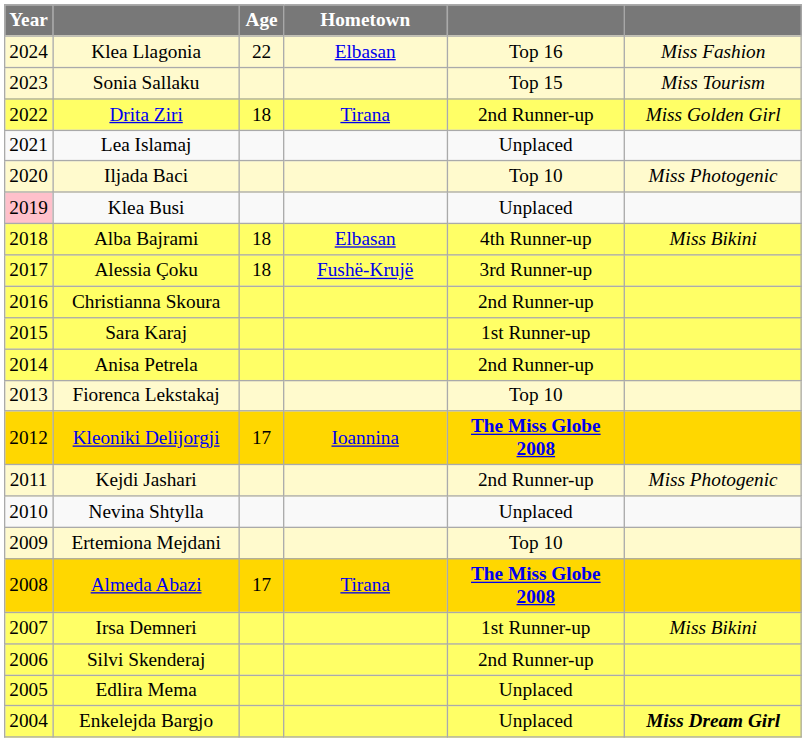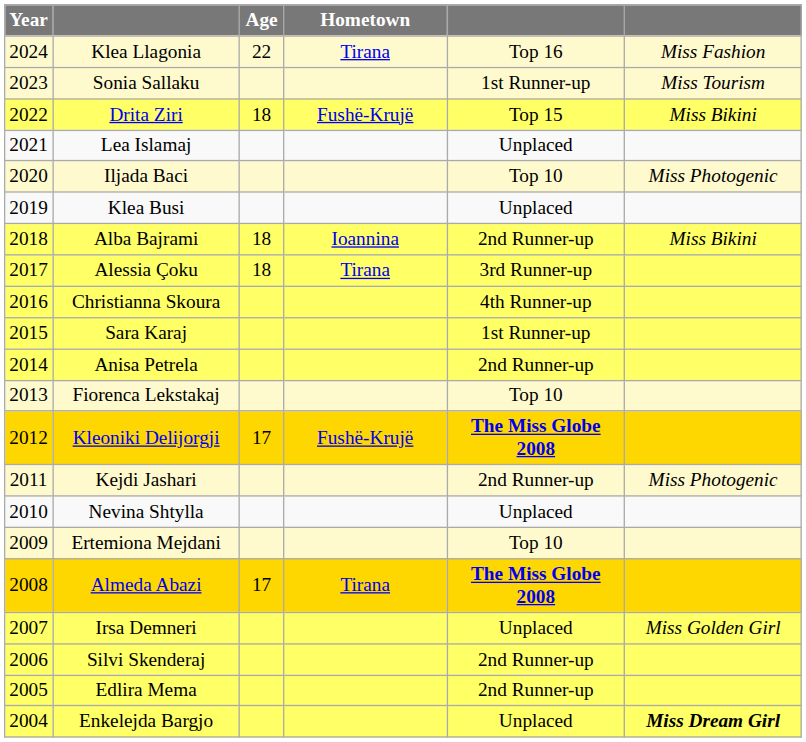(365, 51) Elbasan -> (365, 51) Tirana
(536, 82) Top 15 -> (536, 82) 1st Runner-up
(365, 113) Tirana -> (365, 113) Fushë-Krujë
(536, 113) 2nd Runner-up -> (536, 113) Top 15
(713, 113) Miss Golden Girl -> (713, 113) Miss Bikini
(29, 207) pink background -> (29, 207) no background
(365, 238) Elbasan -> (365, 238) Ioannina
(536, 238) 4th Runner-up -> (536, 238) 2nd Runner-up
(365, 270) Fushë-Krujë -> (365, 270) Tirana
(536, 301) 2nd Runner-up -> (536, 301) 4th Runner-up
(365, 437) Ioannina -> (365, 437) Fushë-Krujë
(536, 627) 1st Runner-up -> (536, 627) Unplaced
(713, 627) Miss Bikini -> (713, 627) Miss Golden Girl
(536, 689) Unplaced -> (536, 689) 2nd Runner-up
